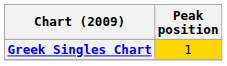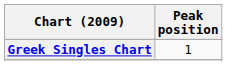(188, 50) gold background -> (188, 50) no background
